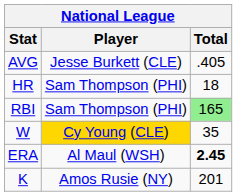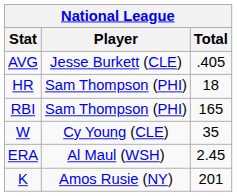(211, 109) lightgreen background -> (211, 109) no background
(116, 132) gold background -> (116, 132) no background
(211, 156) bold -> (211, 156) normal
